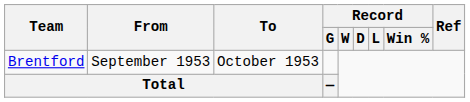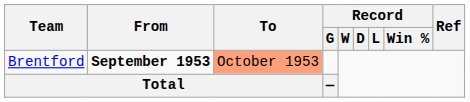(151, 62) normal -> (151, 62) bold
(268, 62) no background -> (268, 62) lightsalmon background
